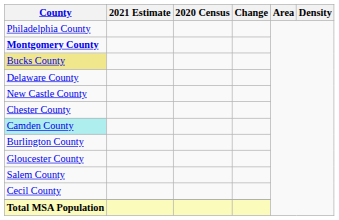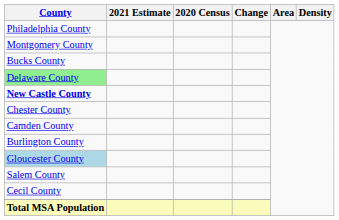(53, 45) bold -> (50, 45) normal
(36, 61) khaki background -> (36, 61) no background
(43, 77) no background -> (43, 77) lightgreen background
(47, 93) normal -> (49, 93) bold
(40, 126) paleturquoise background -> (40, 126) no background
(45, 158) no background -> (45, 158) lightblue background
